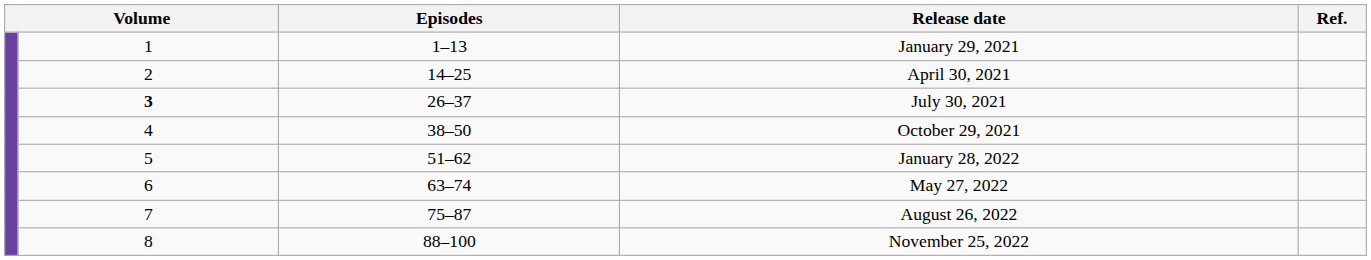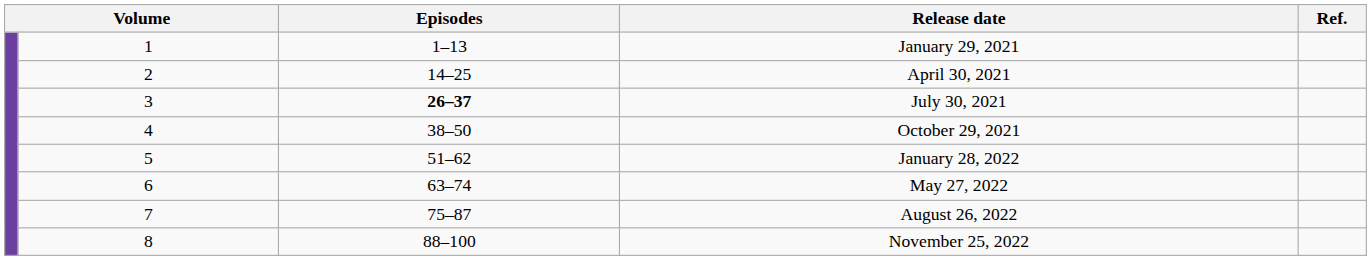(148, 102) bold -> (148, 102) normal
(449, 102) normal -> (449, 102) bold
